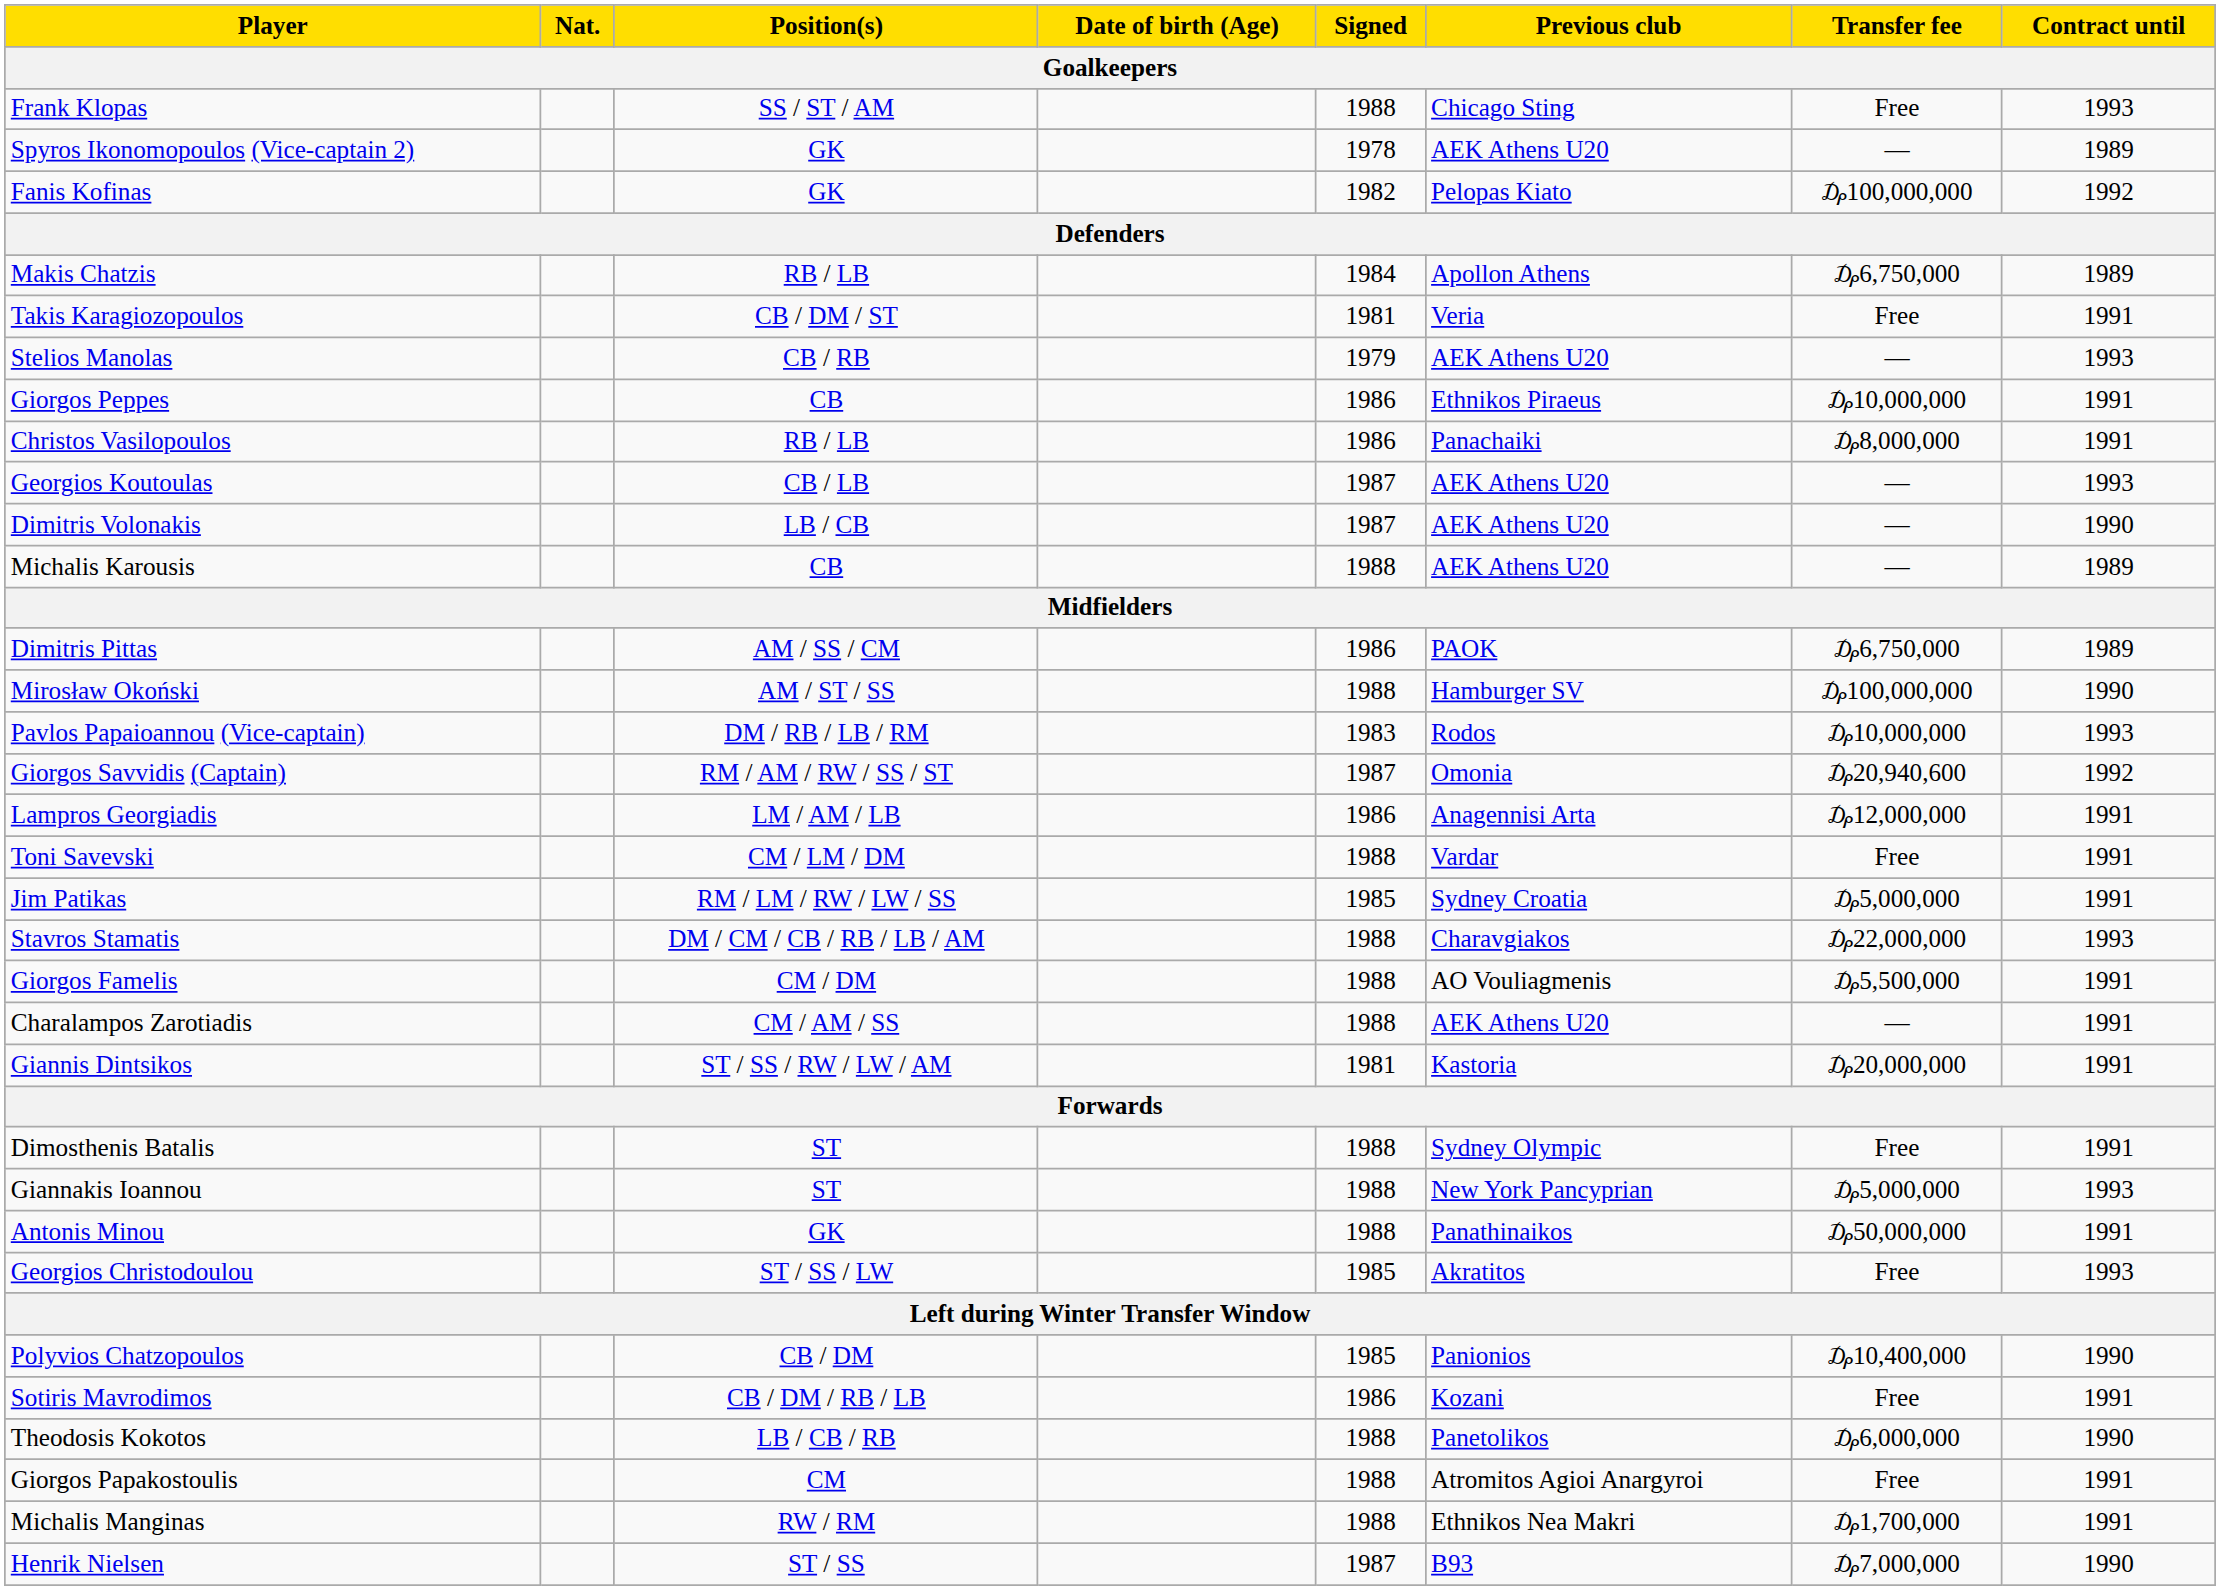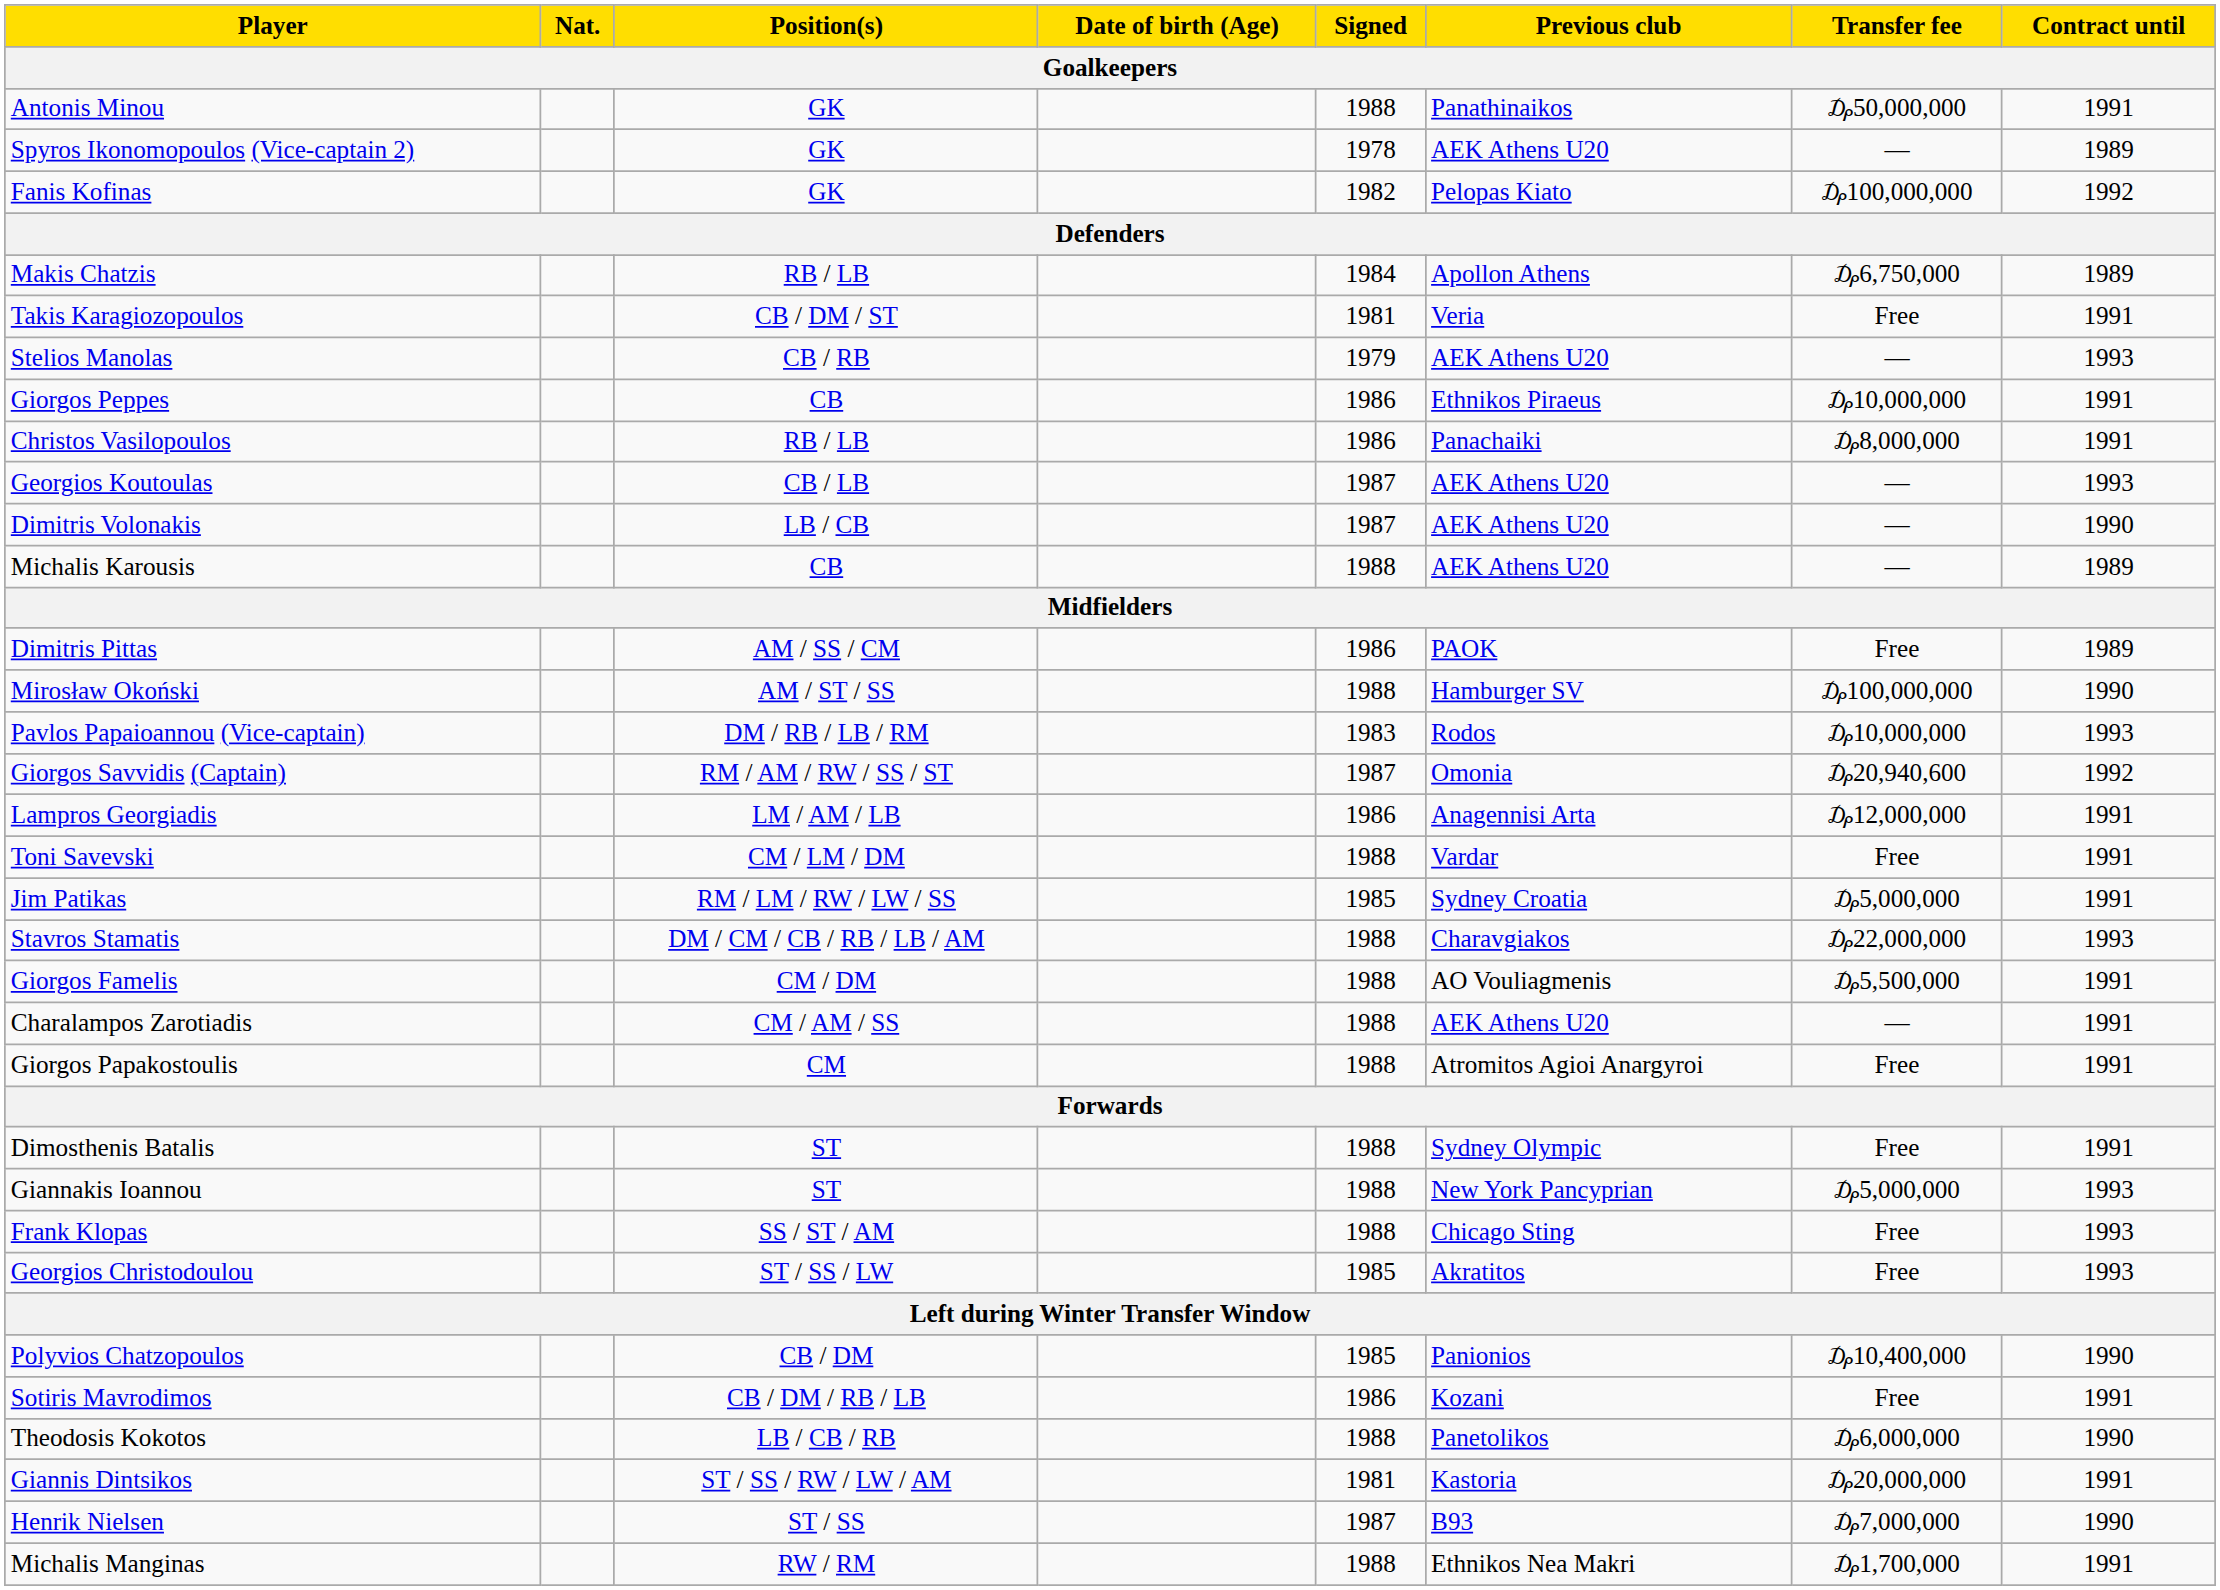rows swapped: (87, 1230) <-> (79, 108)
(1897, 649) ₯6,750,000 -> (1897, 649) Free
rows swapped: (124, 1480) <-> (101, 1064)
rows swapped: (87, 1563) <-> (108, 1521)
